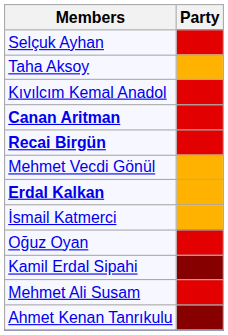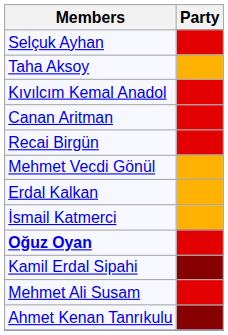(64, 118) bold -> (61, 118) normal
(57, 143) bold -> (54, 143) normal
(56, 193) bold -> (53, 193) normal
(48, 243) normal -> (50, 243) bold
